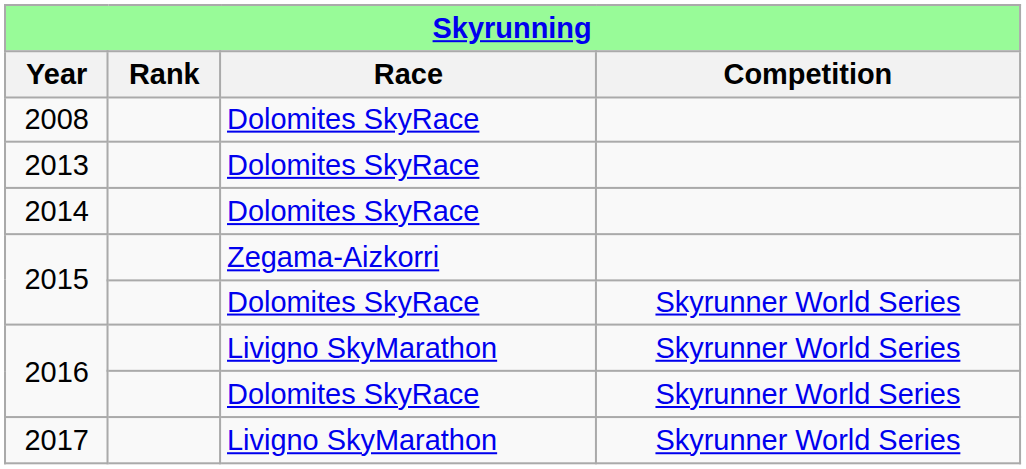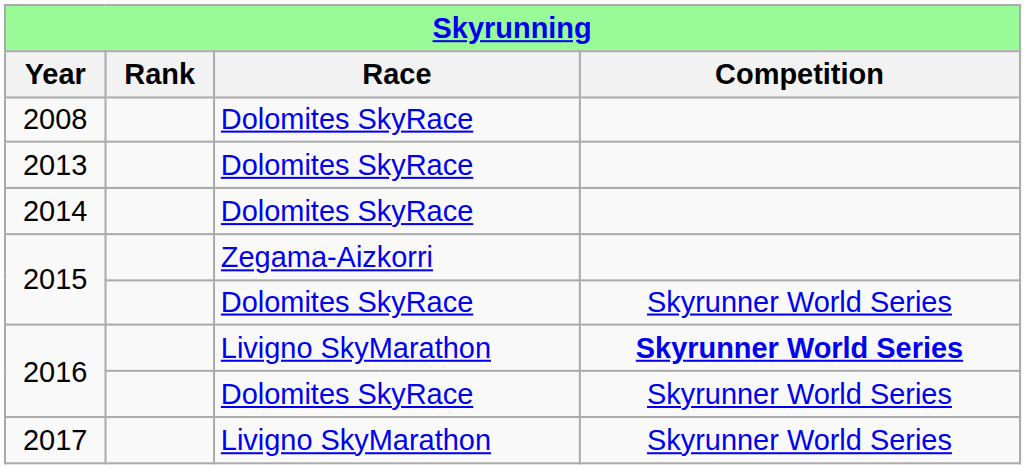(808, 348) normal -> (799, 348) bold
